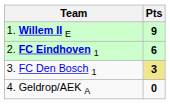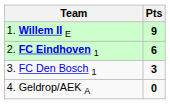(154, 70) khaki background -> (154, 70) no background
